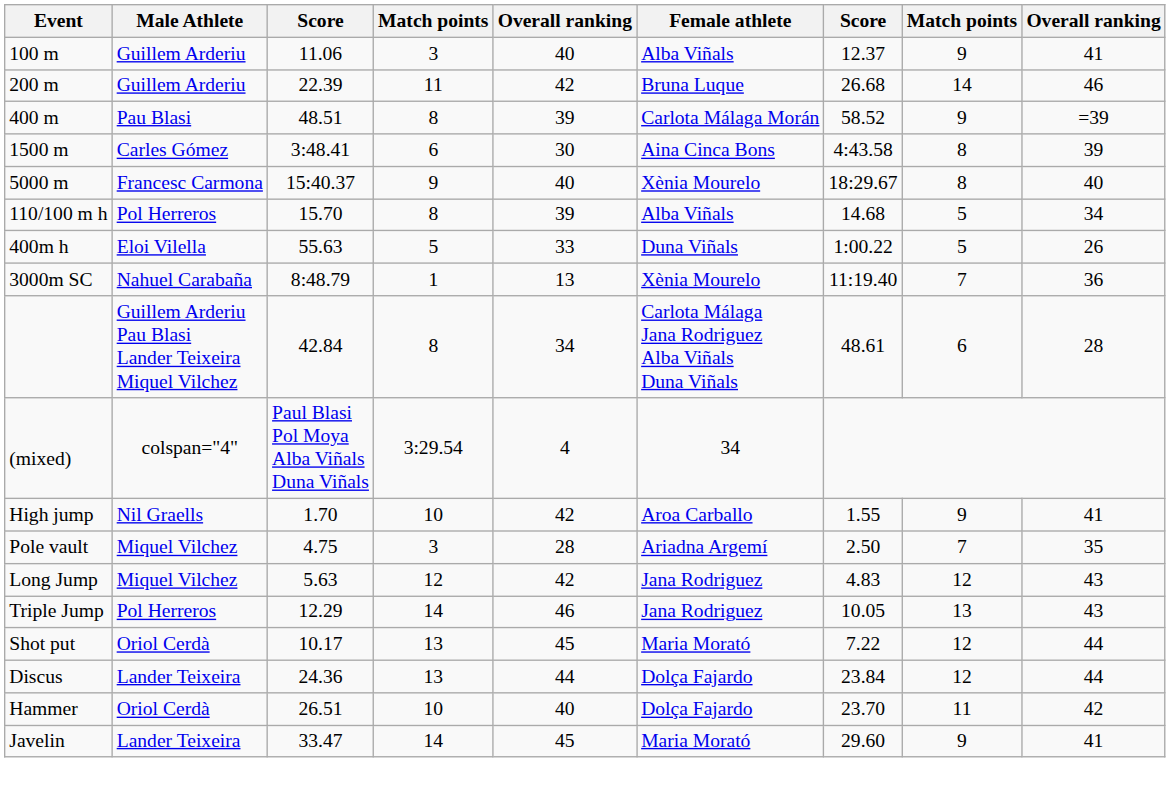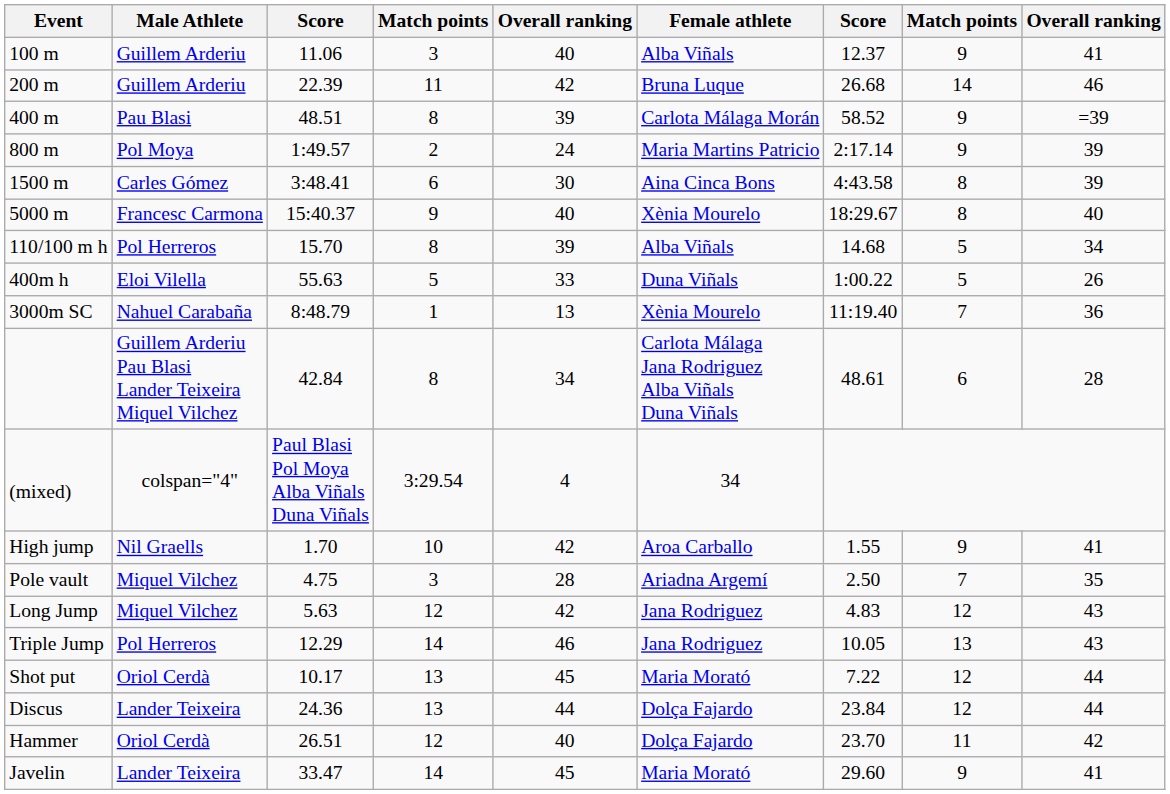+ row: (34, 150)
(433, 708) 10 -> (433, 741) 12
